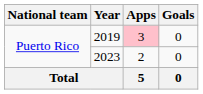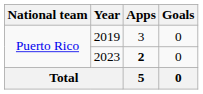(141, 36) pink background -> (141, 36) no background
(141, 57) normal -> (141, 57) bold
